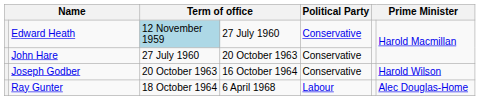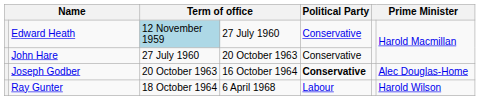(332, 71) normal -> (334, 71) bold
(410, 71) Harold Wilson -> (423, 71) Alec Douglas-Home
(423, 87) Alec Douglas-Home -> (410, 87) Harold Wilson
